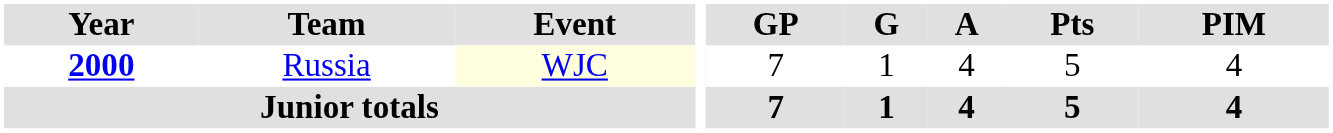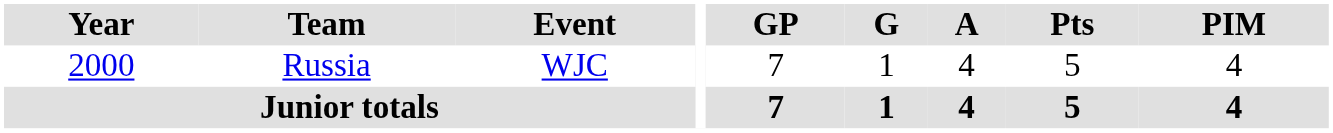(101, 65) bold -> (101, 65) normal
(575, 65) lightyellow background -> (575, 65) no background
